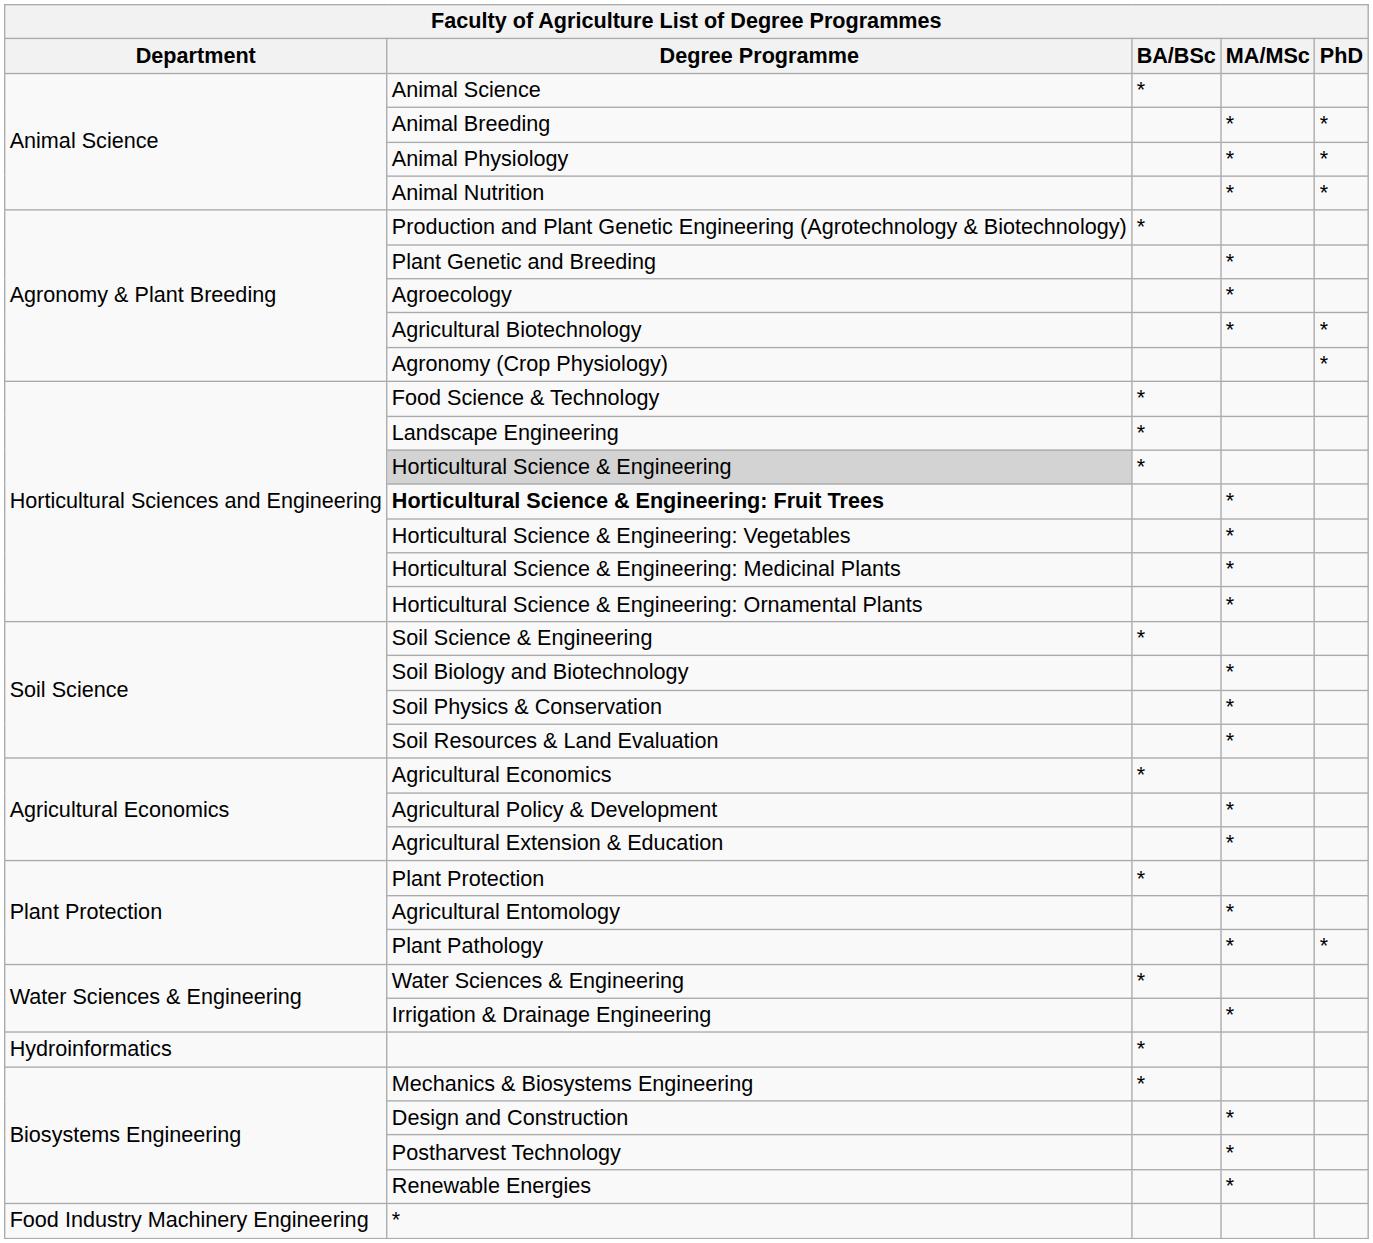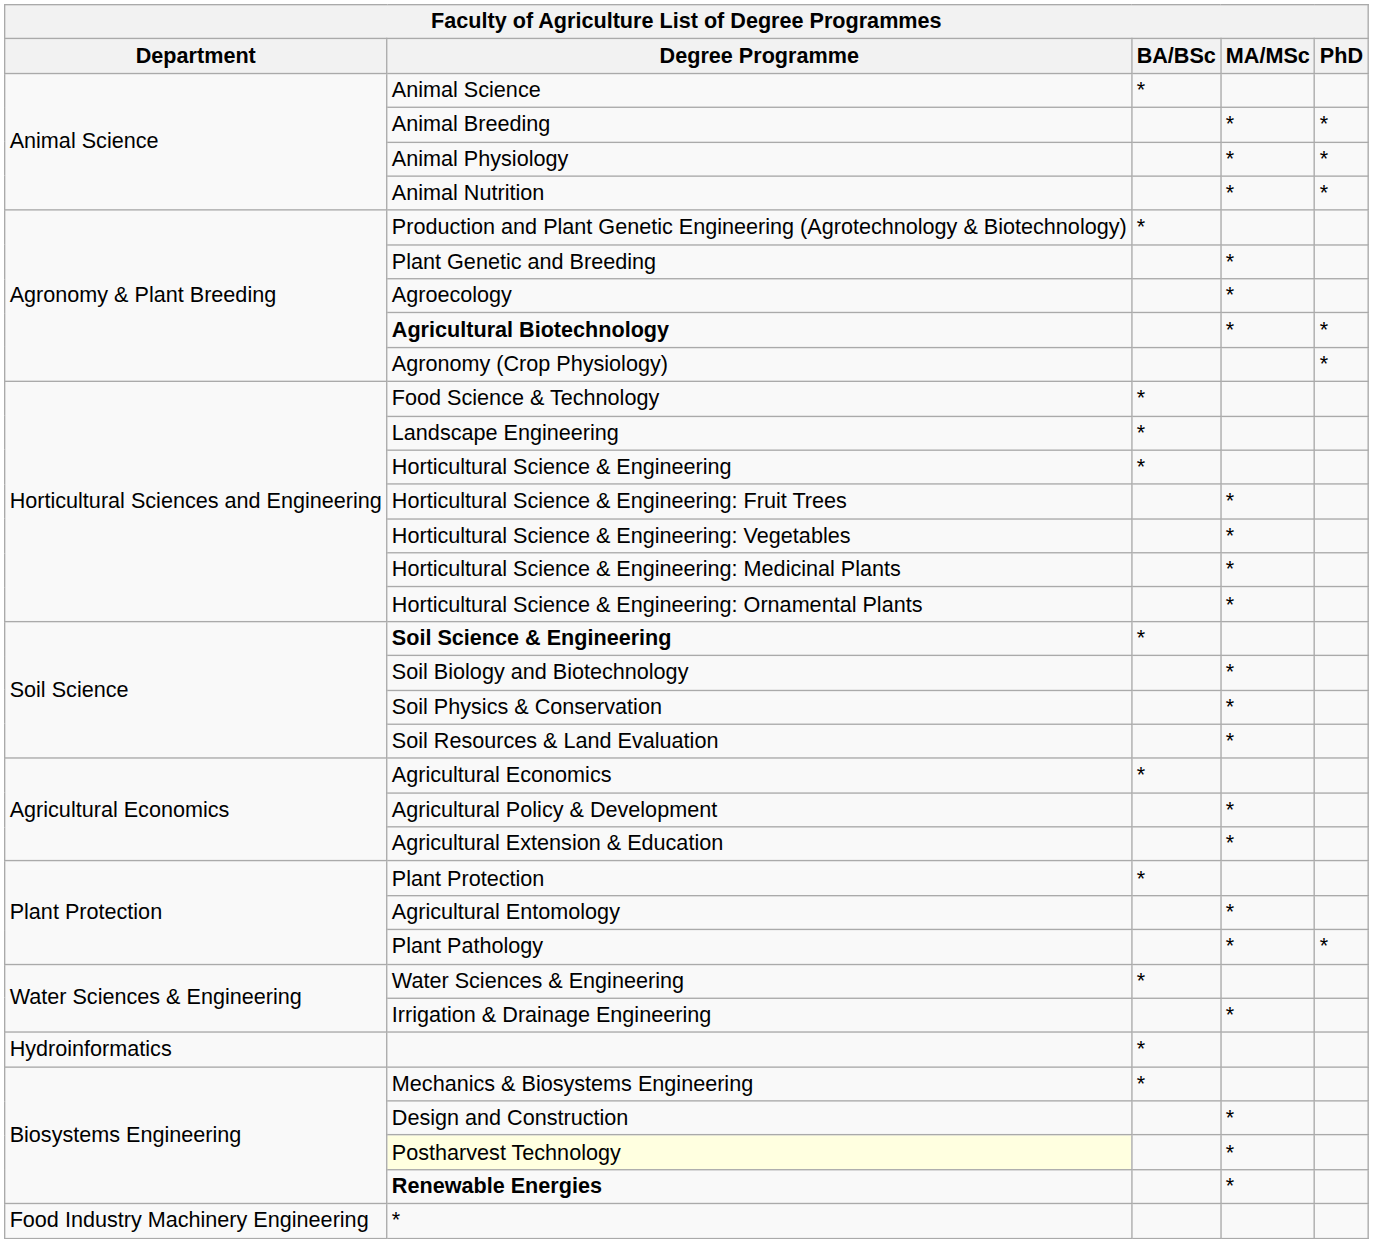(517, 329) normal -> (530, 329) bold
(562, 466) lightgrey background -> (562, 466) no background
(638, 501) bold -> (619, 501) normal
(522, 638) normal -> (532, 638) bold
(506, 1152) no background -> (506, 1152) lightyellow background
(491, 1186) normal -> (497, 1186) bold
